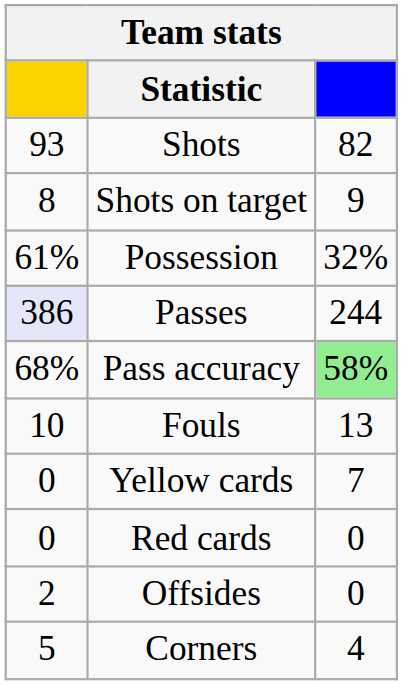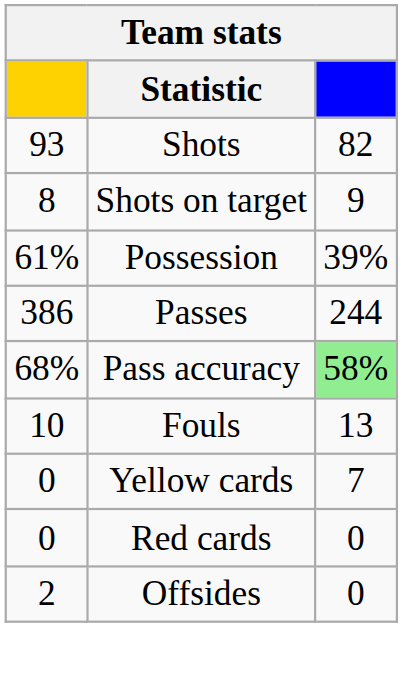(356, 256) 32% -> (356, 256) 39%
(47, 312) lavender background -> (47, 312) no background
- row: (201, 649)
